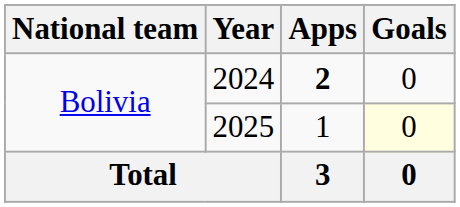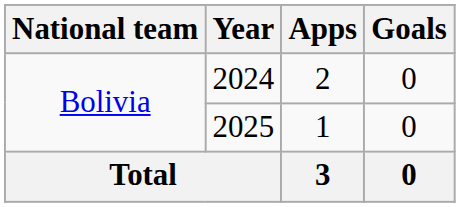(323, 77) bold -> (323, 77) normal
(409, 126) lightyellow background -> (409, 126) no background
